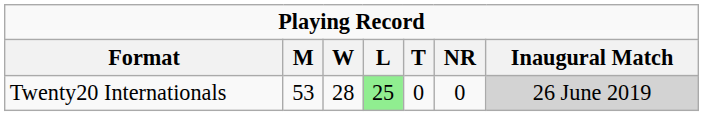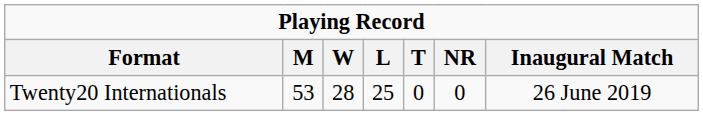(383, 92) lightgreen background -> (383, 92) no background
(592, 92) lightgrey background -> (592, 92) no background
